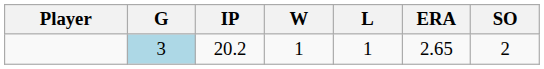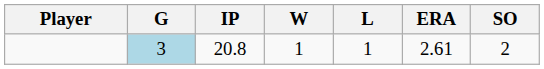(230, 49) 20.2 -> (230, 49) 20.8
(436, 49) 2.65 -> (436, 49) 2.61
